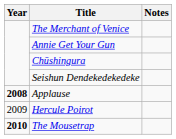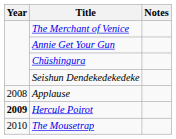(17, 93) bold -> (17, 93) normal
(17, 110) normal -> (17, 110) bold
(17, 126) bold -> (17, 126) normal
